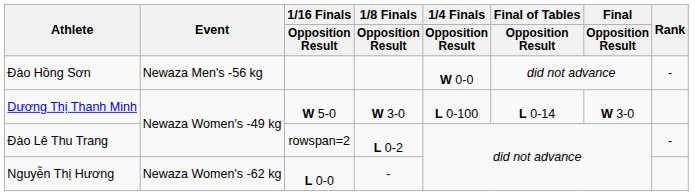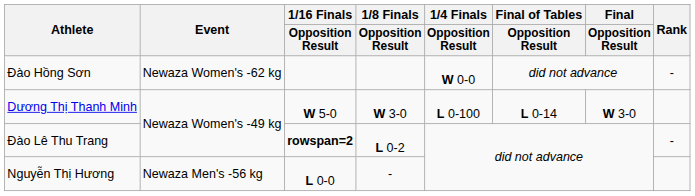(203, 73) Newaza Men's -56 kg -> (212, 73) Newaza Women's -62 kg
(319, 141) normal -> (320, 141) bold
(212, 174) Newaza Women's -62 kg -> (203, 174) Newaza Men's -56 kg
